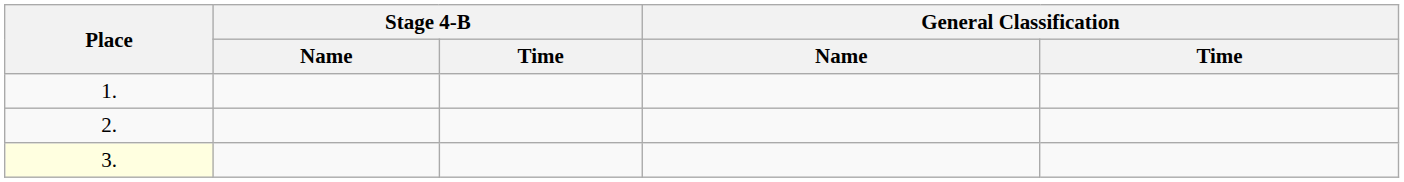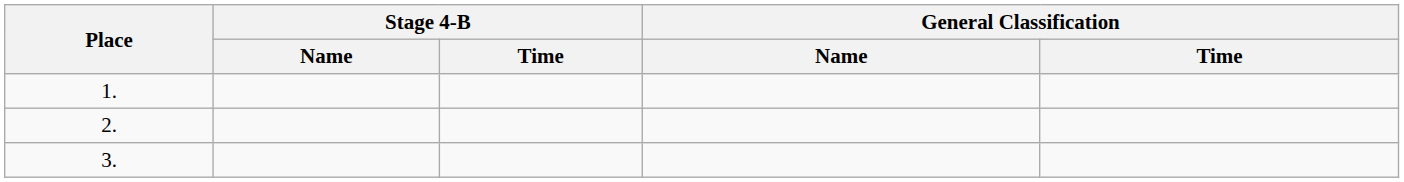(109, 160) lightyellow background -> (109, 160) no background
